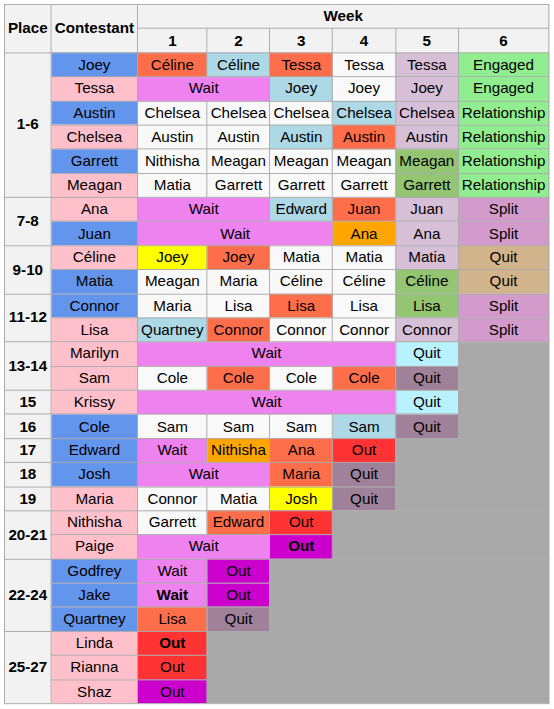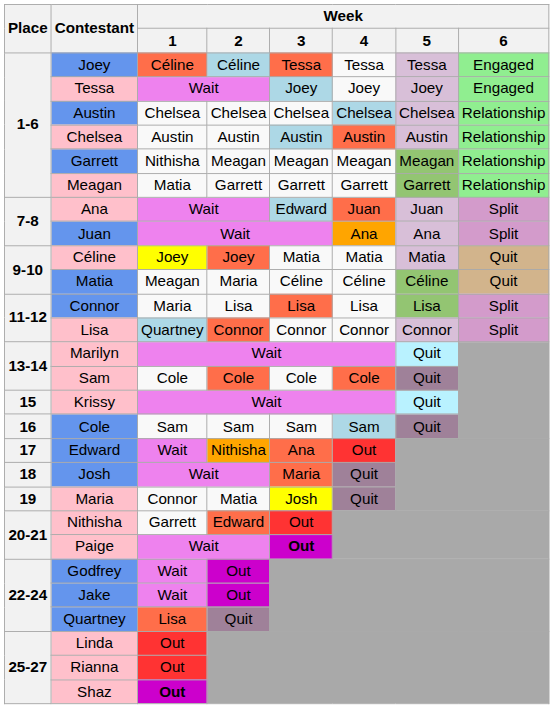(172, 595) bold -> (172, 595) normal
(172, 643) bold -> (172, 643) normal
(172, 691) normal -> (172, 691) bold
